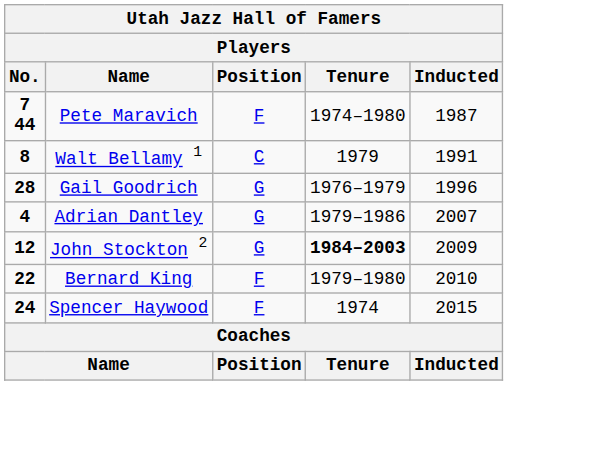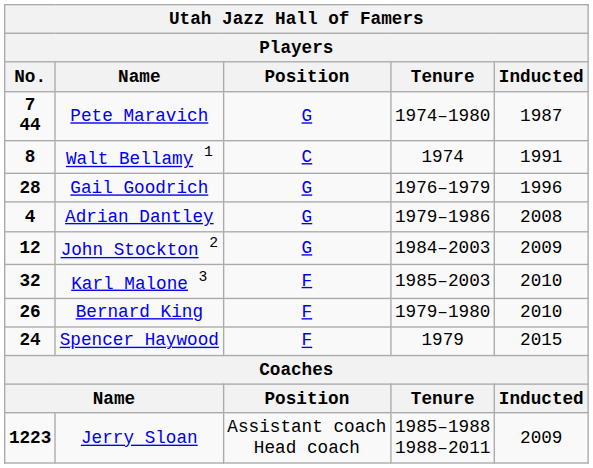(259, 116) F -> (307, 116) G
(358, 157) 1979 -> (443, 157) 1974
(456, 217) 2007 -> (541, 217) 2008
(358, 248) bold -> (443, 248) normal
+ row: (139, 281)
(25, 279) 22 -> (30, 312) 26
(358, 308) 1974 -> (443, 341) 1979
+ row: (139, 438)
